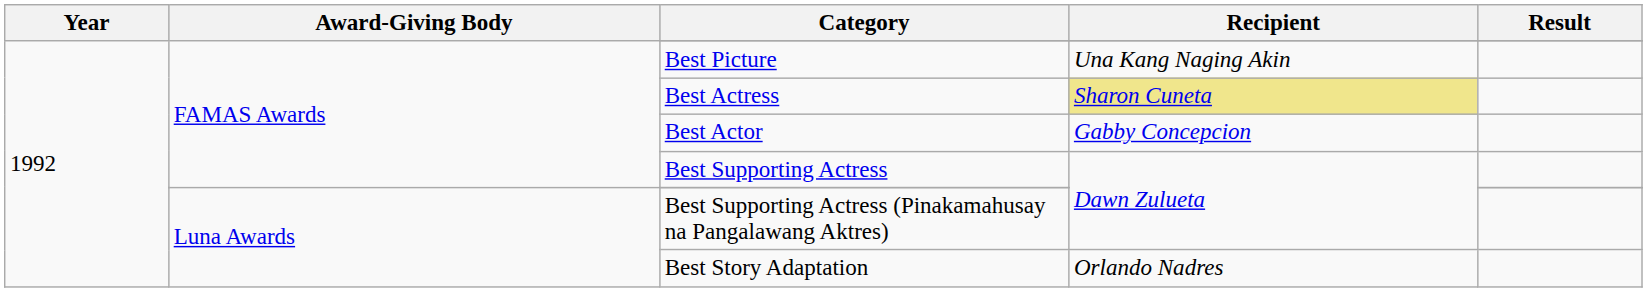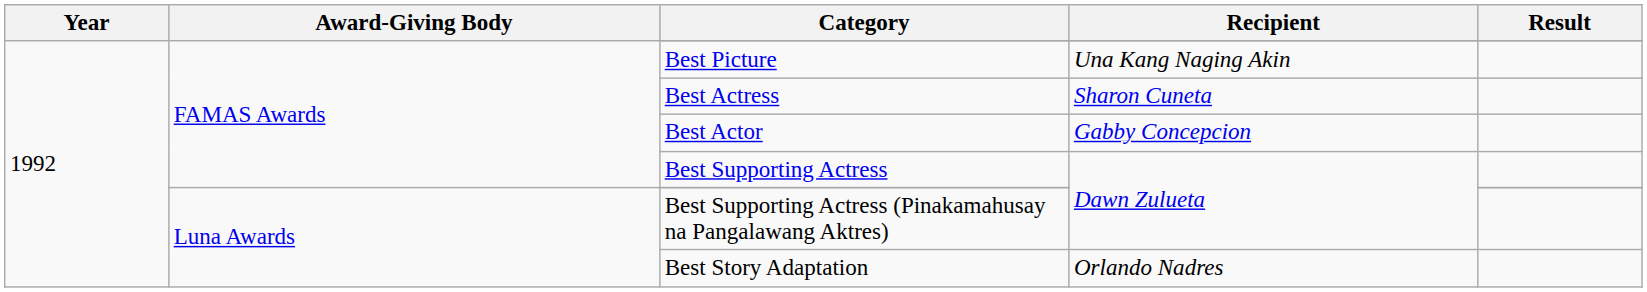(1143, 95) khaki background -> (1143, 95) no background
